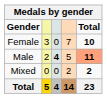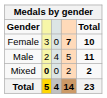(69, 42) normal -> (69, 42) bold
(56, 56) bold -> (56, 56) normal
(89, 56) lightsalmon background -> (89, 56) no background
(47, 71) normal -> (47, 71) bold
